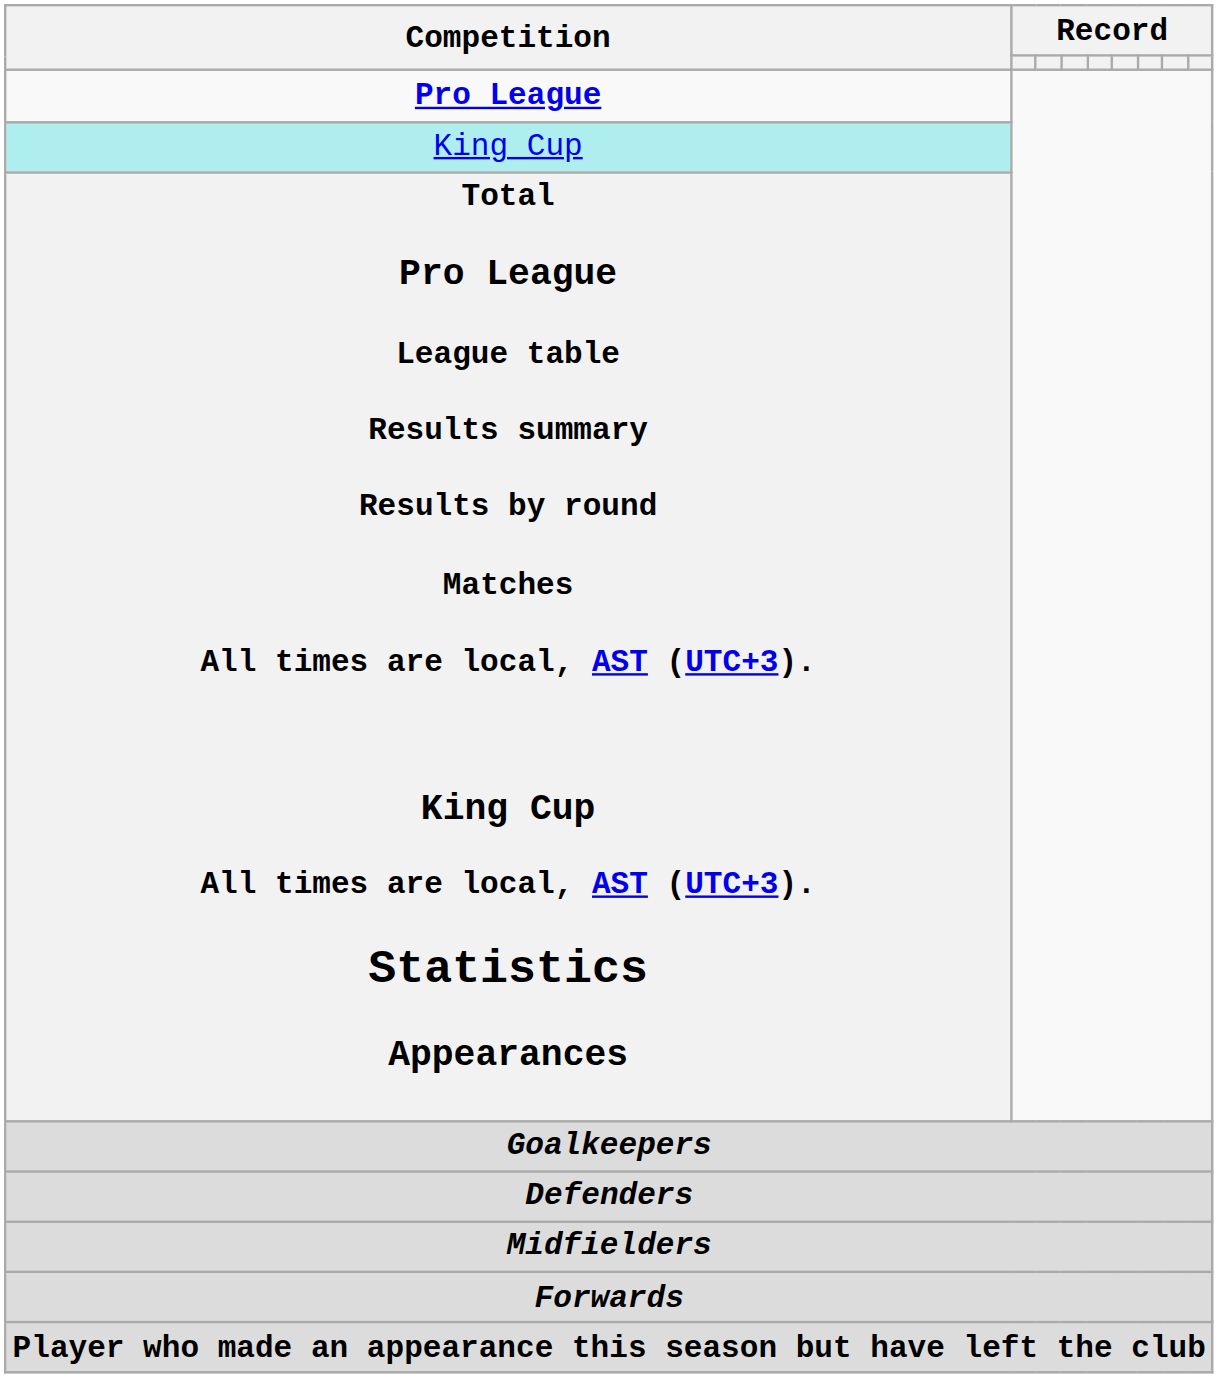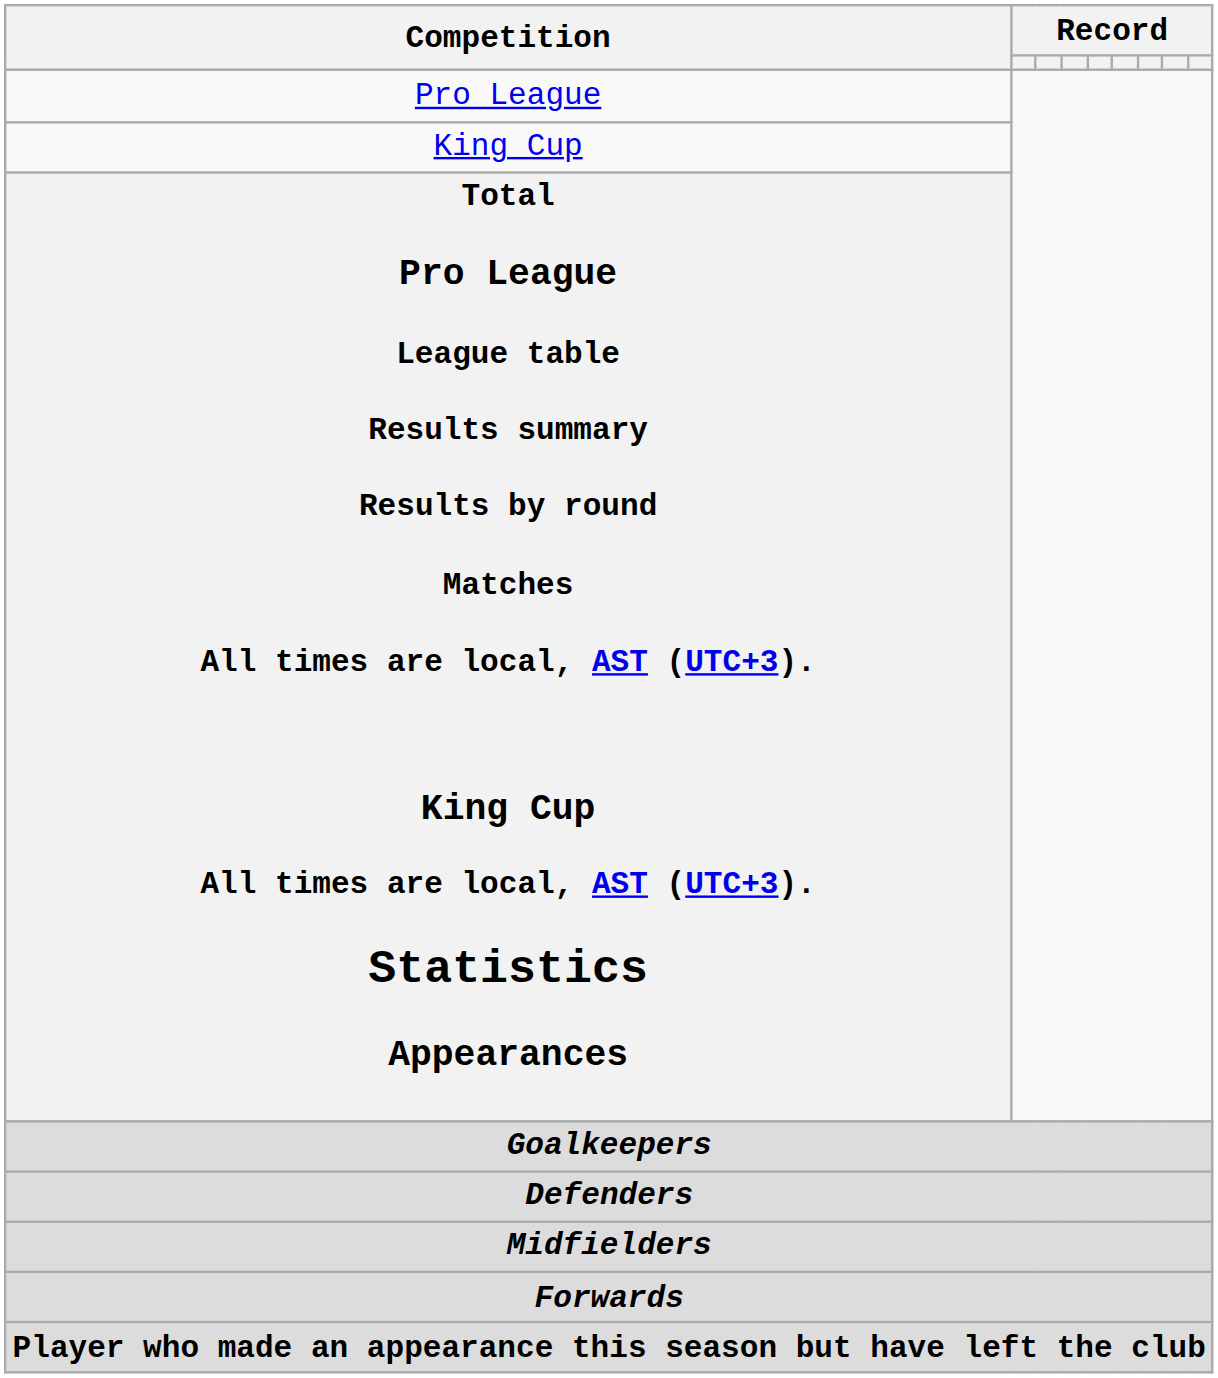(508, 96) bold -> (508, 96) normal
(508, 147) paleturquoise background -> (508, 147) no background
